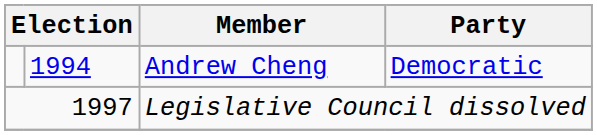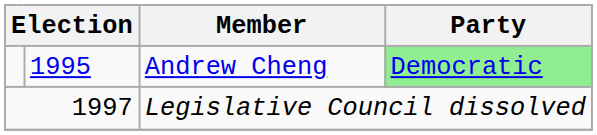(60, 67) 1994 -> (60, 67) 1995
(467, 67) no background -> (467, 67) lightgreen background
